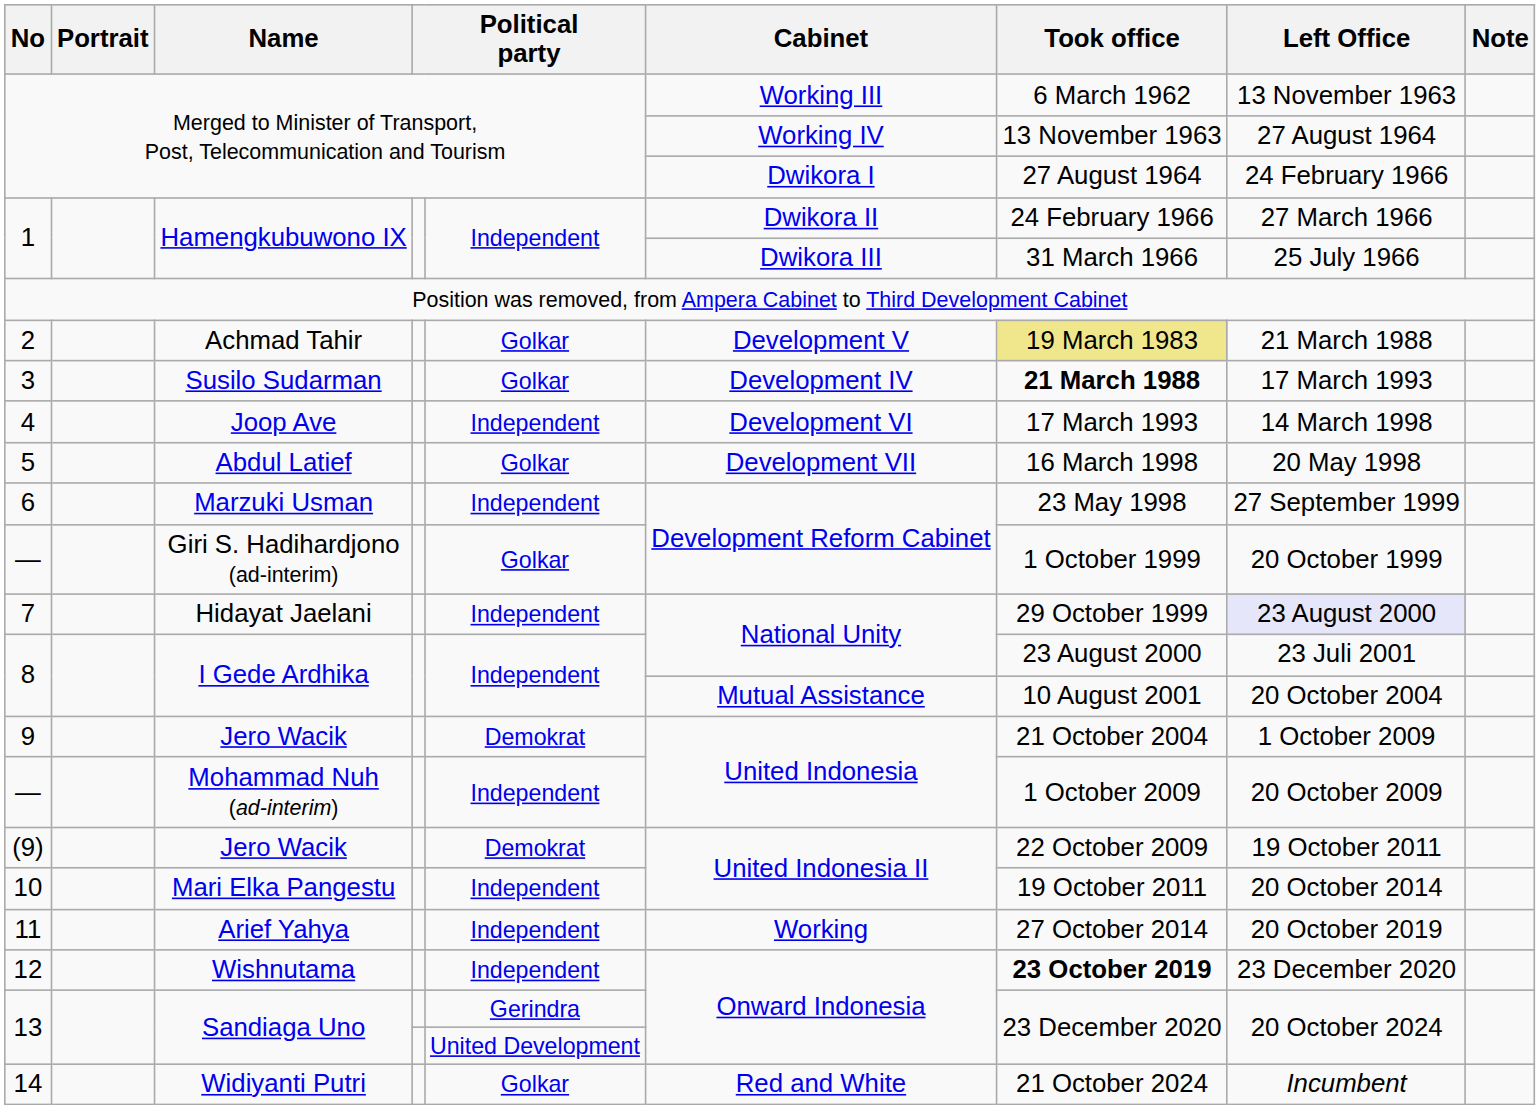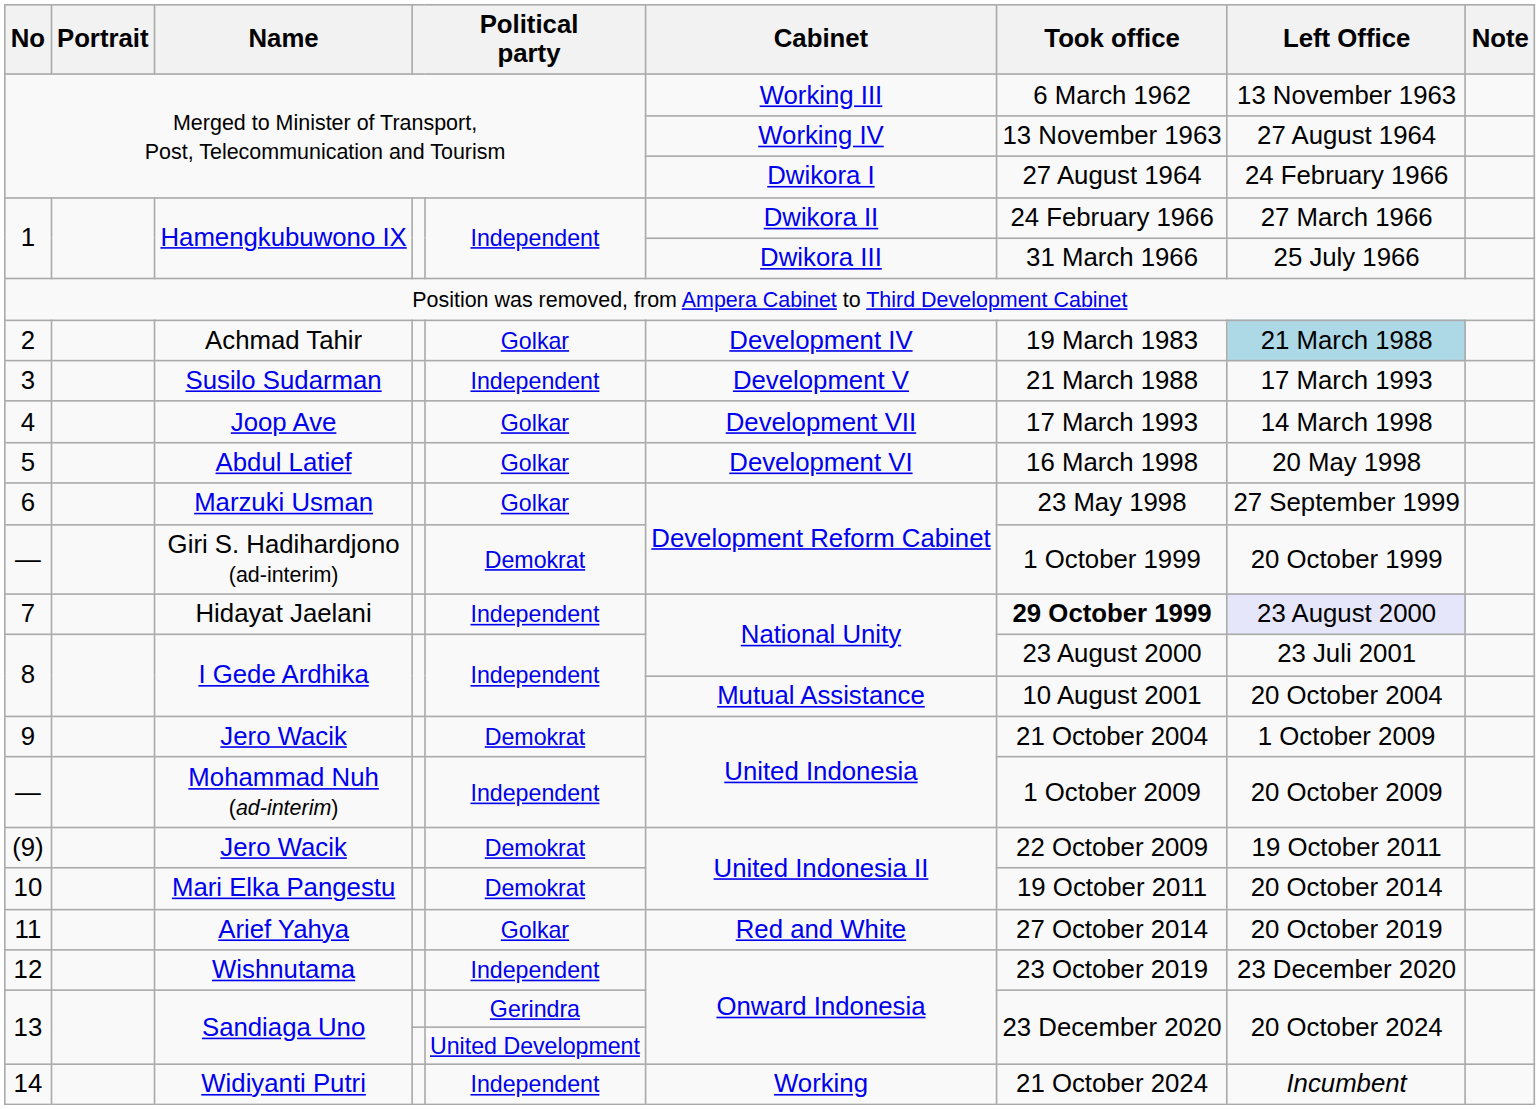(821, 339) Development V -> (821, 339) Development IV
(1112, 339) khaki background -> (1112, 339) no background
(1347, 339) no background -> (1347, 339) lightblue background
(535, 381) Golkar -> (535, 381) Independent
(821, 380) Development IV -> (821, 380) Development V
(1112, 380) bold -> (1112, 380) normal
(535, 422) Independent -> (535, 422) Golkar
(821, 421) Development VI -> (821, 421) Development VII
(821, 462) Development VII -> (821, 462) Development VI
(535, 504) Independent -> (535, 504) Golkar
(535, 559) Golkar -> (535, 559) Demokrat
(1112, 613) normal -> (1112, 613) bold
(535, 888) Independent -> (535, 888) Demokrat
(535, 929) Independent -> (535, 929) Golkar
(821, 928) Working -> (821, 928) Red and White
(1112, 969) bold -> (1112, 969) normal
(535, 1084) Golkar -> (535, 1084) Independent
(821, 1083) Red and White -> (821, 1083) Working
